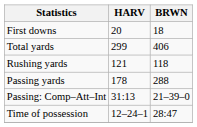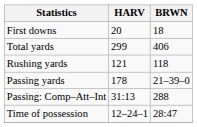(161, 80) 288 -> (171, 80) 21–39–0
(171, 97) 21–39–0 -> (161, 97) 288
